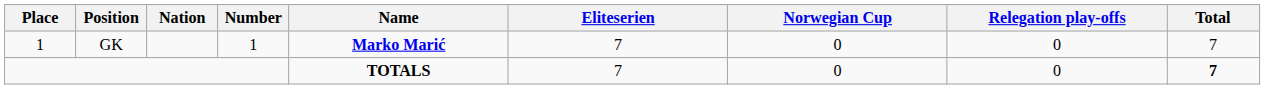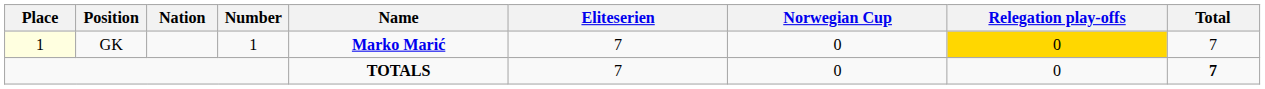(40, 44) no background -> (40, 44) lightyellow background
(1057, 44) no background -> (1057, 44) gold background
